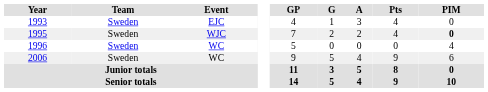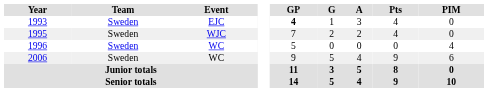(293, 22) normal -> (293, 22) bold
(451, 34) bold -> (451, 34) normal
